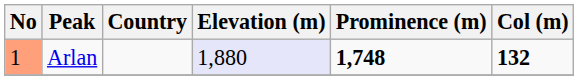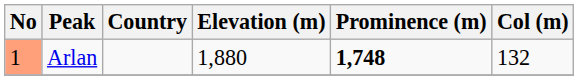(222, 57) lavender background -> (222, 57) no background
(513, 57) bold -> (513, 57) normal
